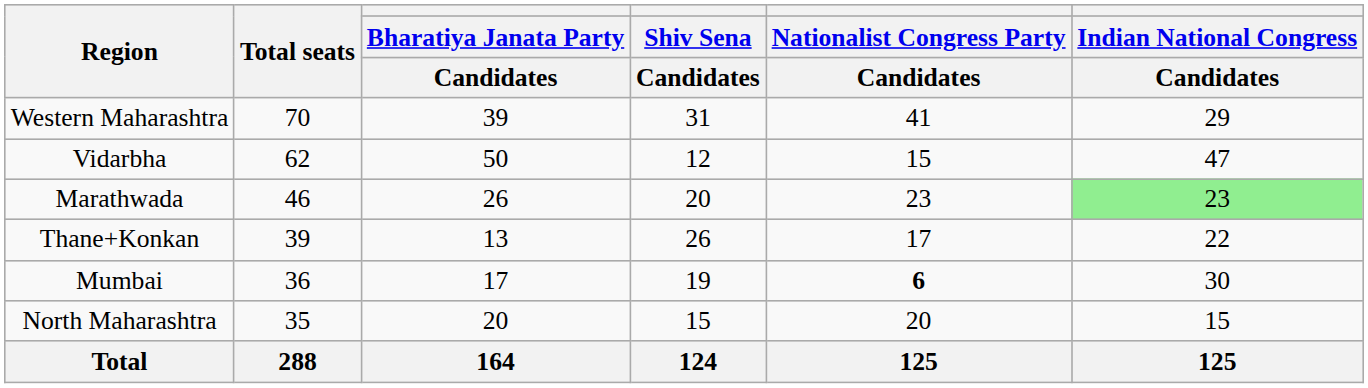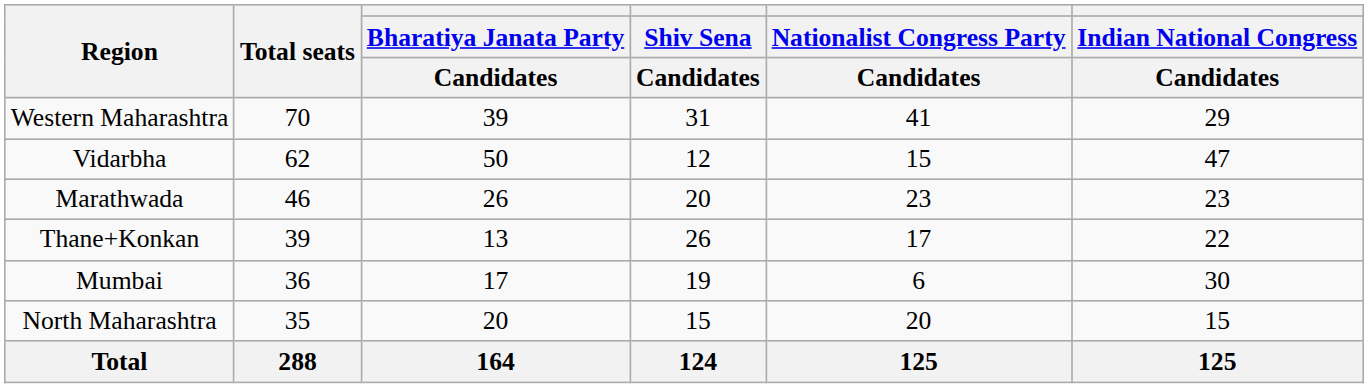(1217, 199) lightgreen background -> (1217, 199) no background
(919, 280) bold -> (919, 280) normal
